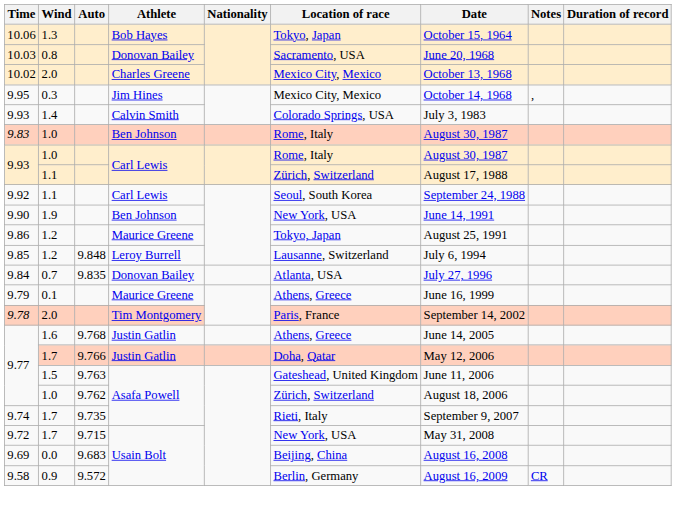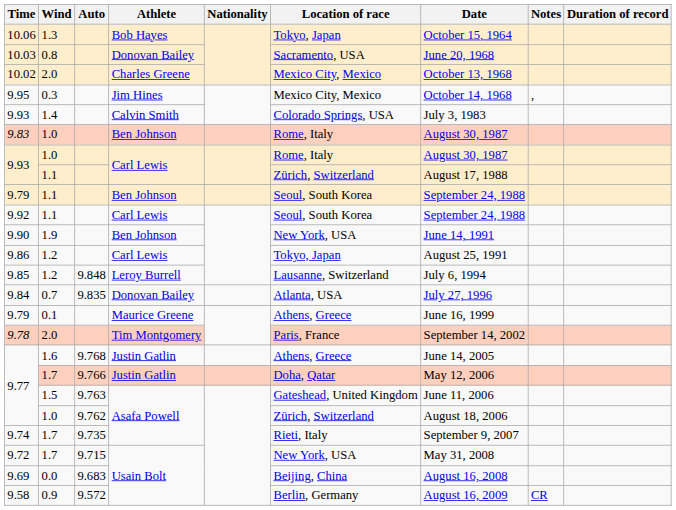+ row: (18, 194)
(153, 235) Maurice Greene -> (140, 255) Carl Lewis
